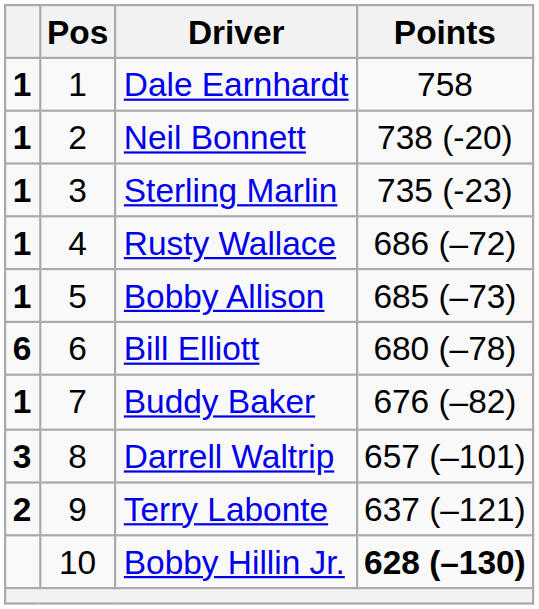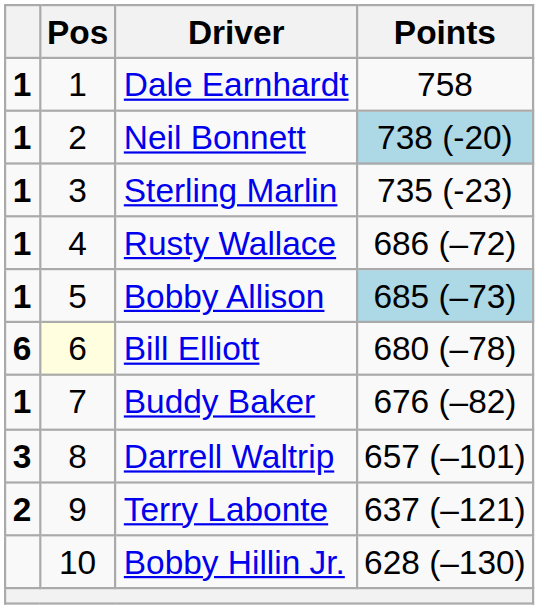(445, 138) no background -> (445, 138) lightblue background
(445, 296) no background -> (445, 296) lightblue background
(78, 349) no background -> (78, 349) lightyellow background
(445, 561) bold -> (445, 561) normal
